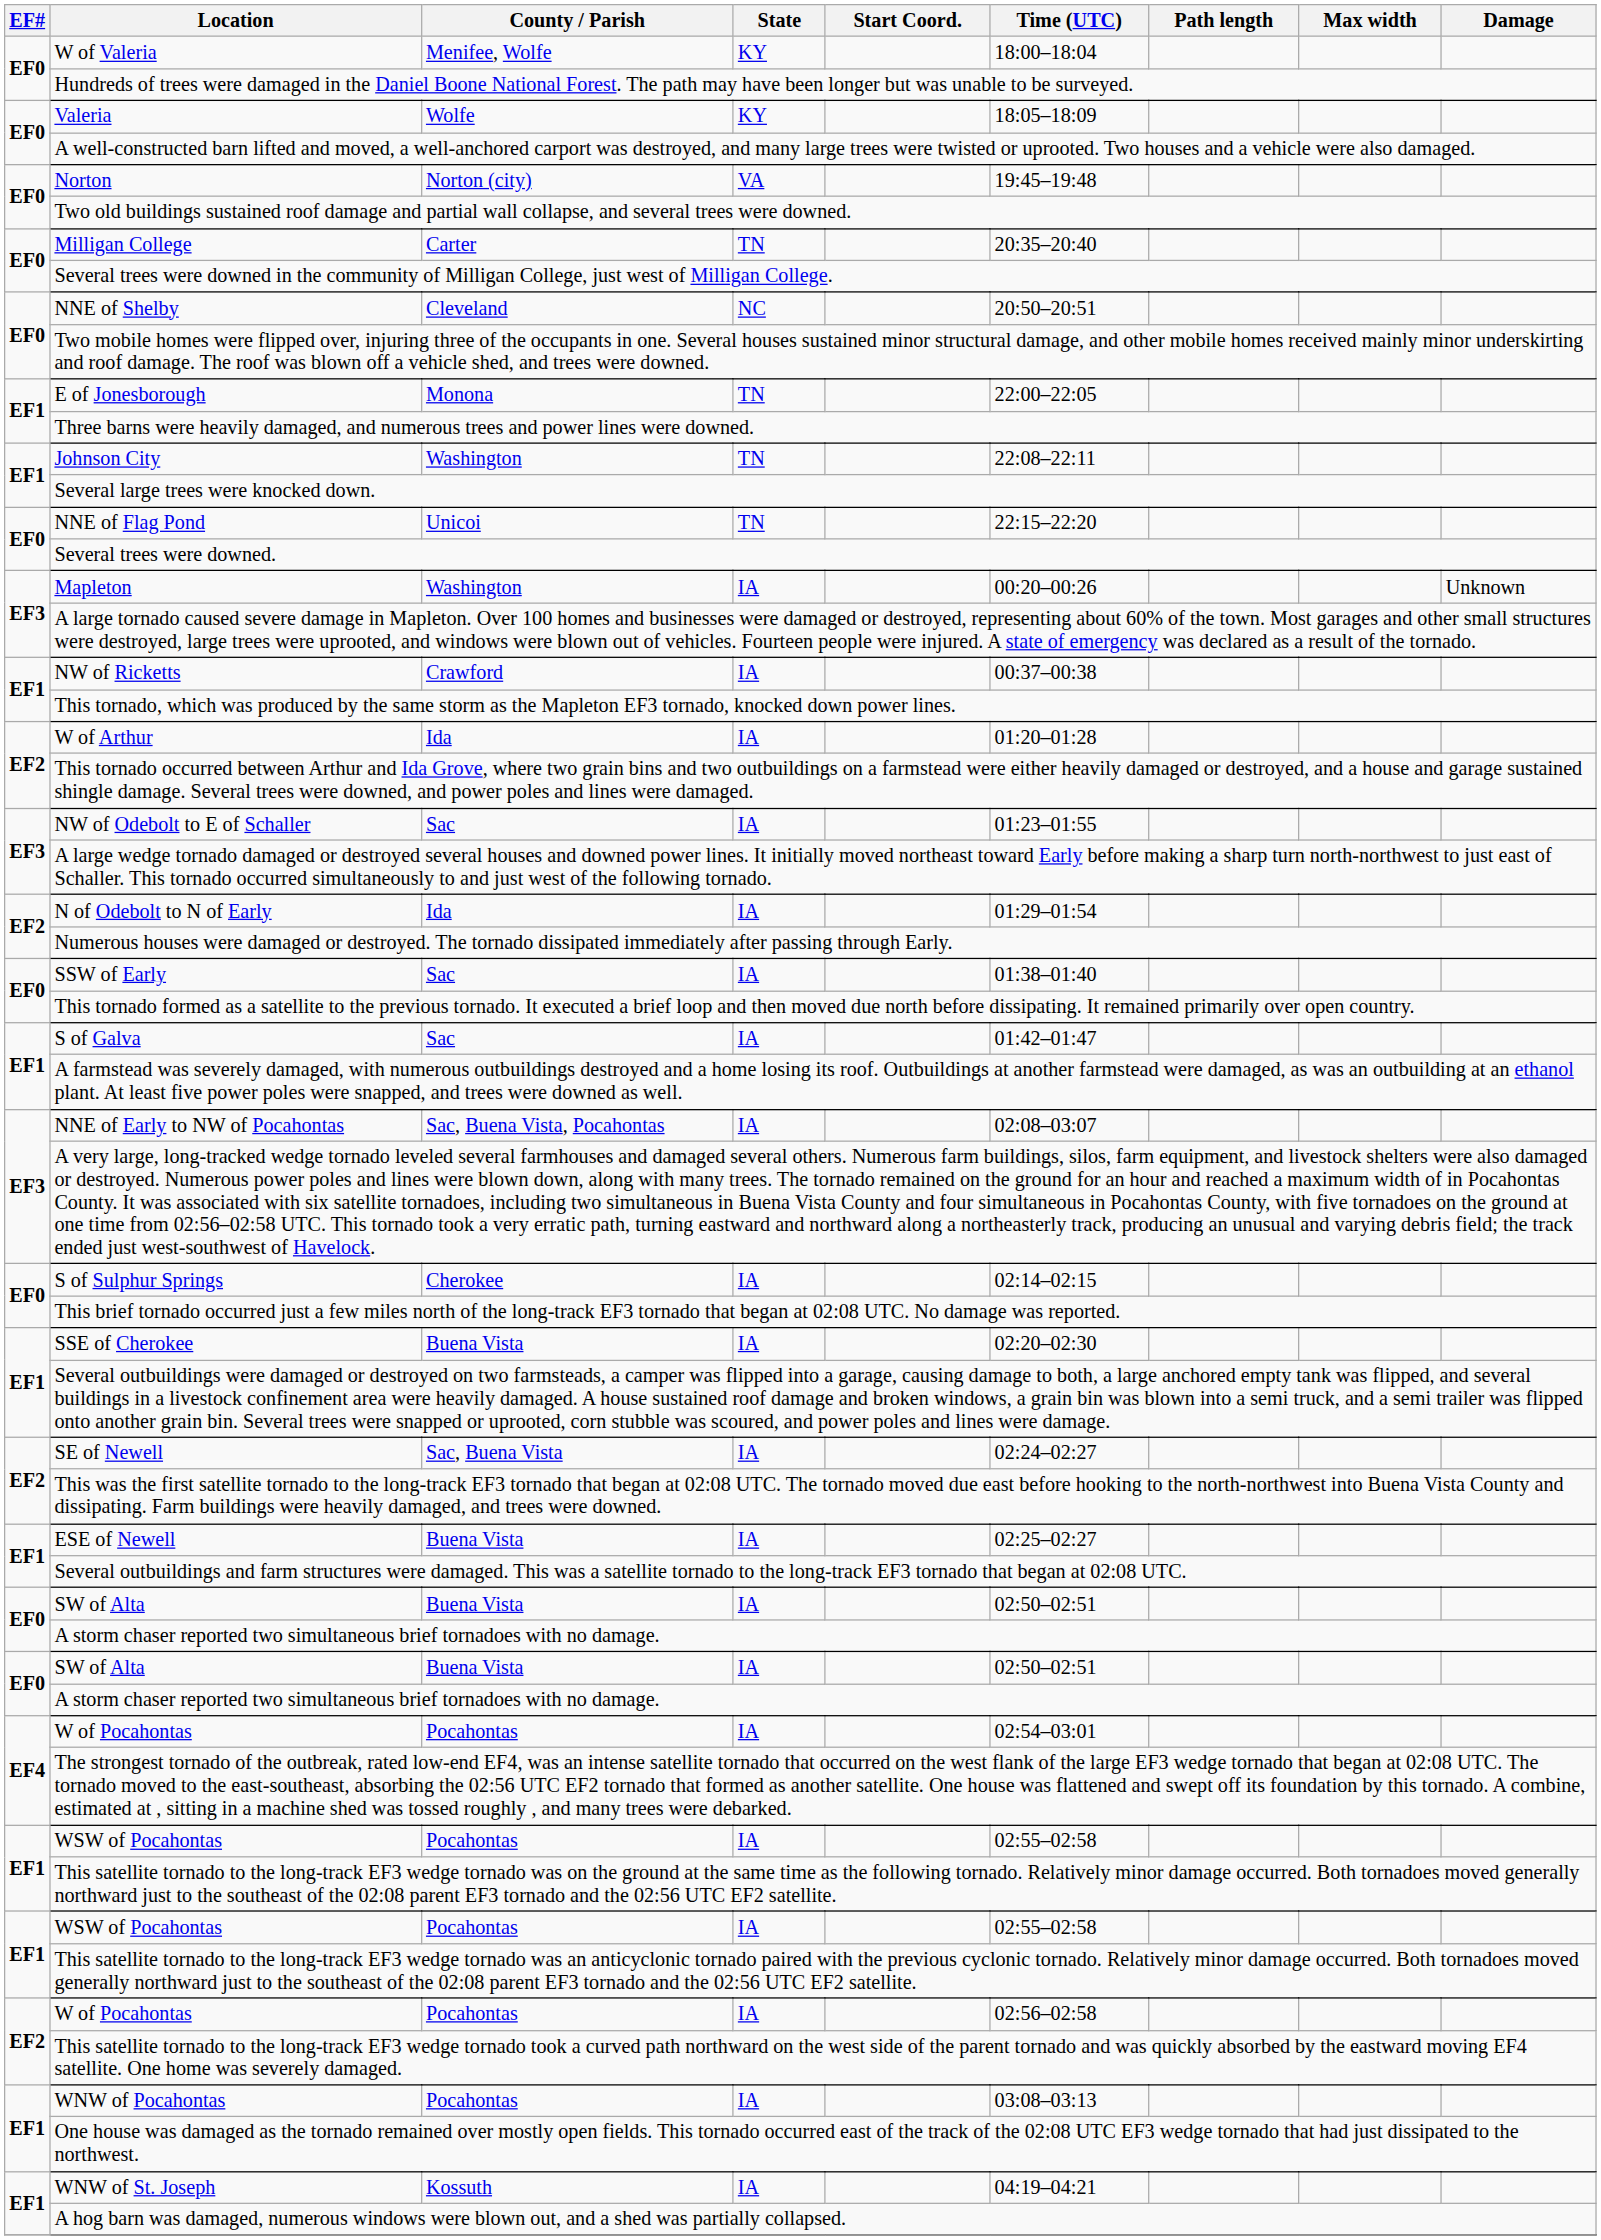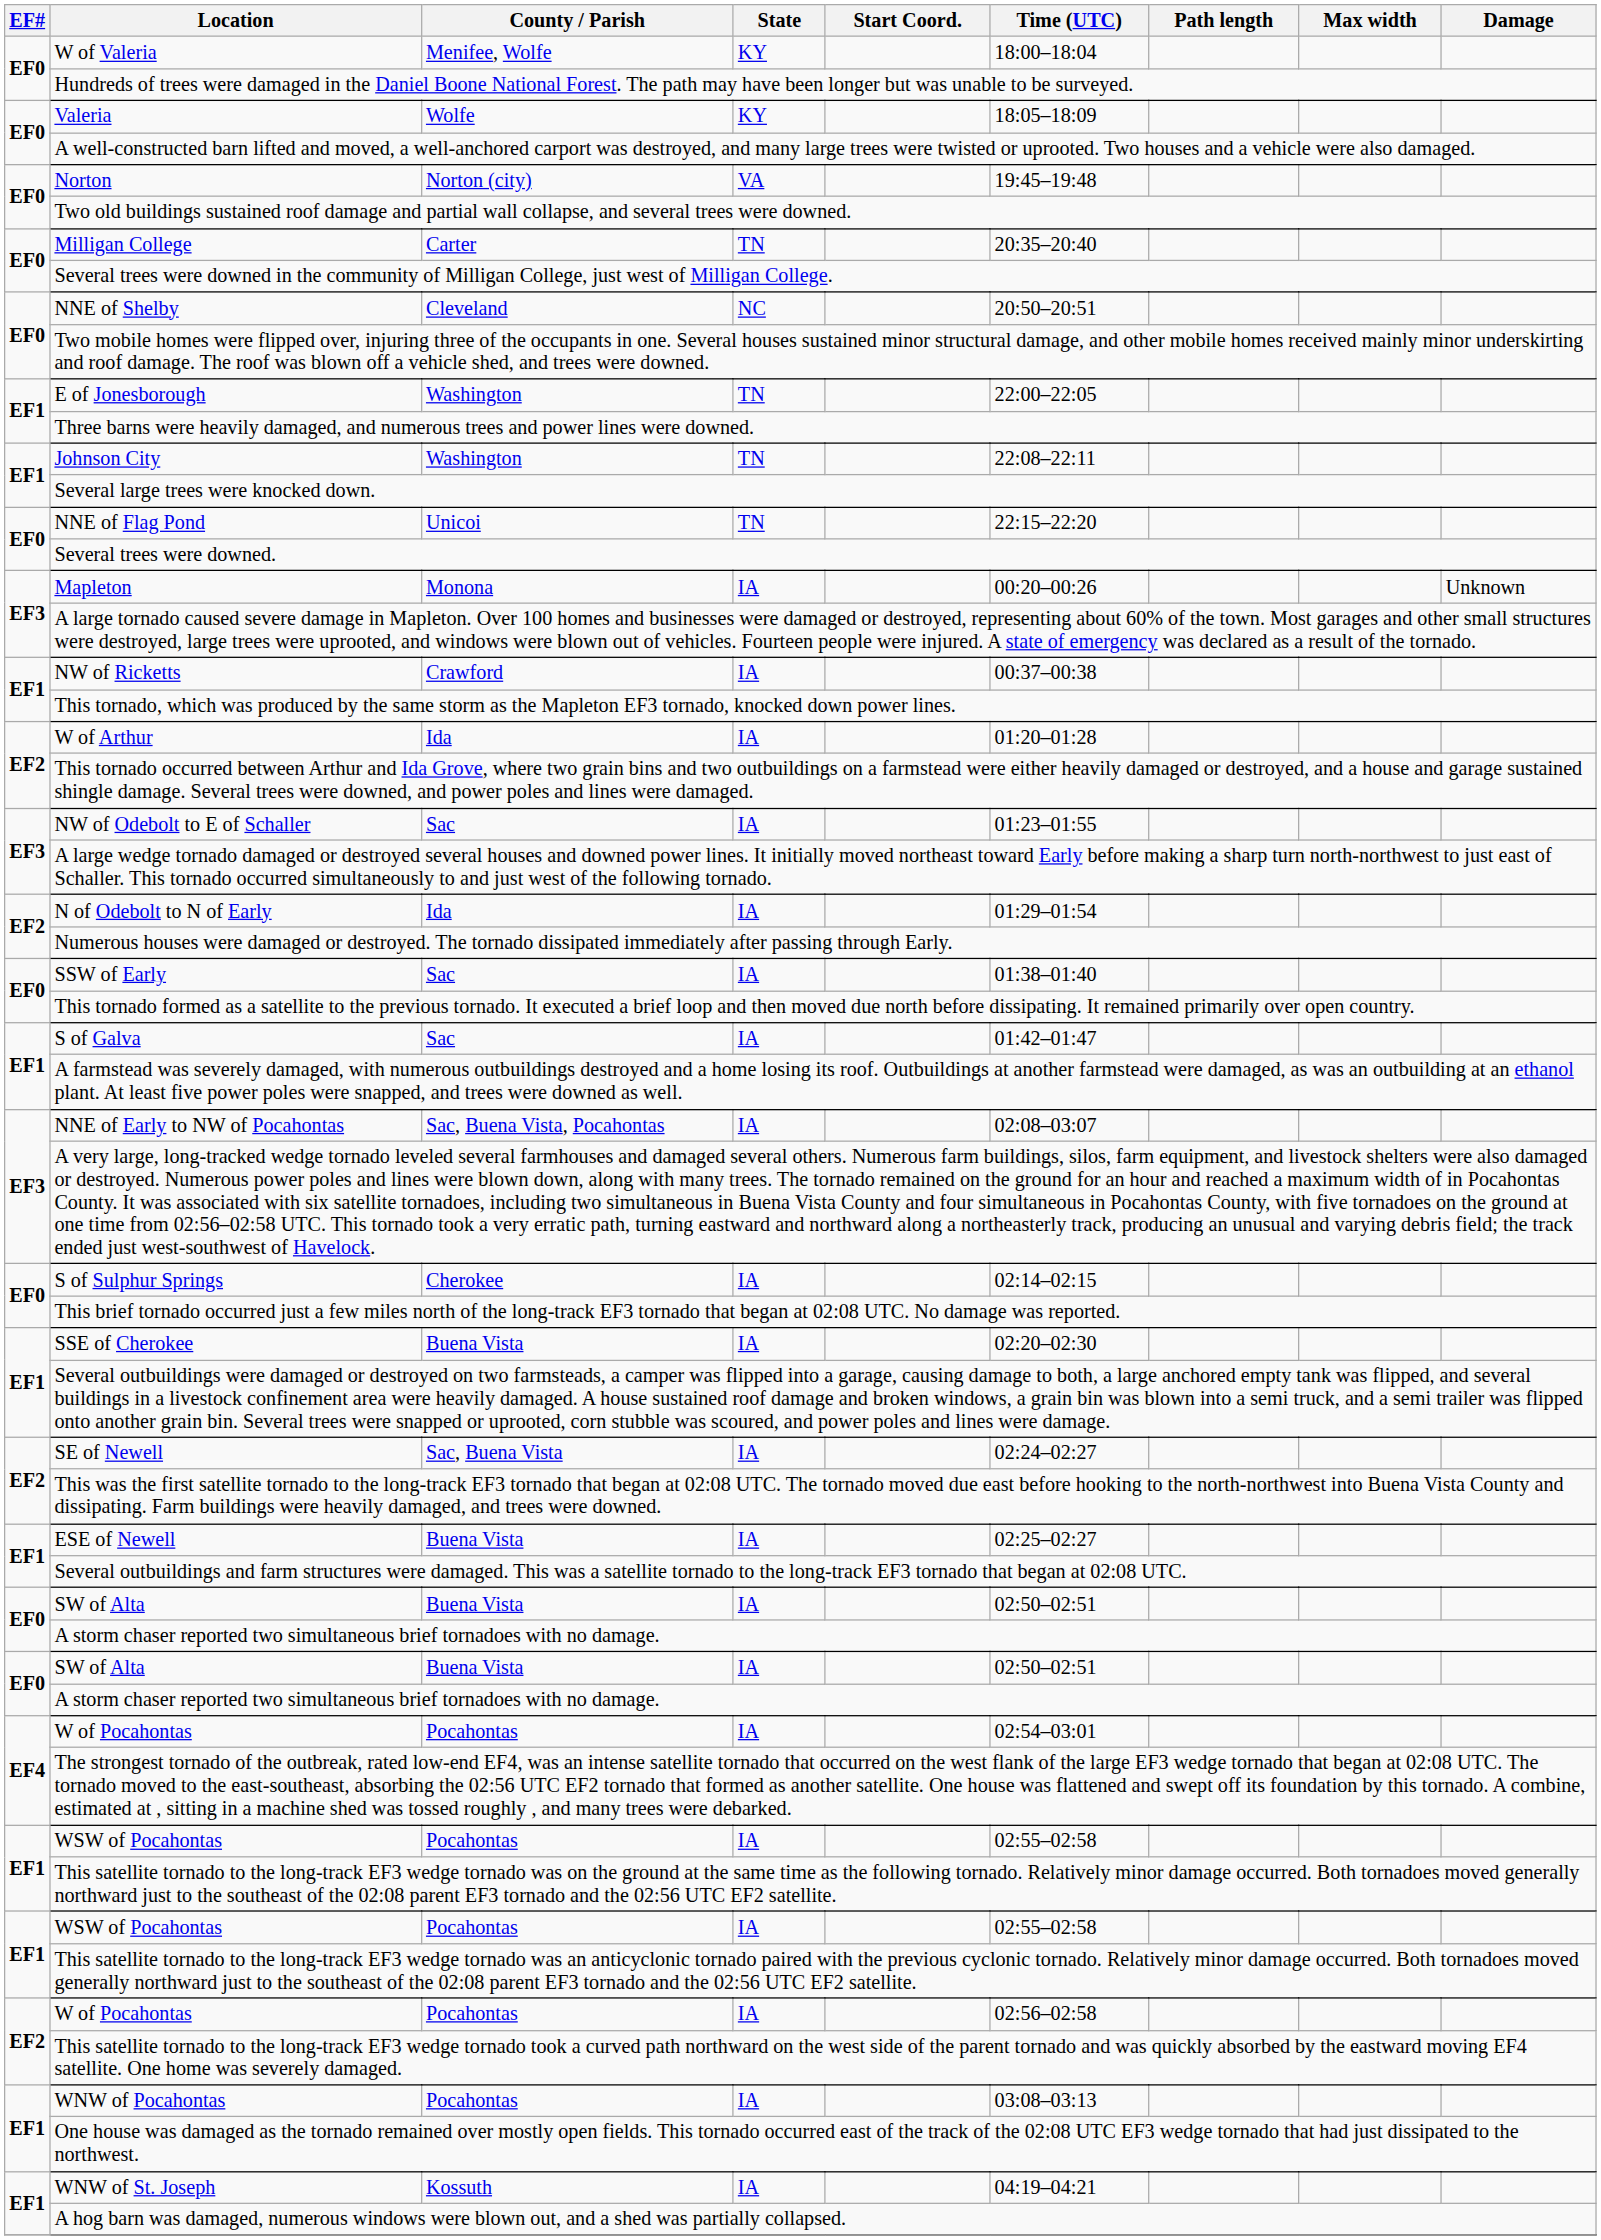(460, 394) Monona -> (474, 394) Washington
(474, 586) Washington -> (460, 586) Monona
